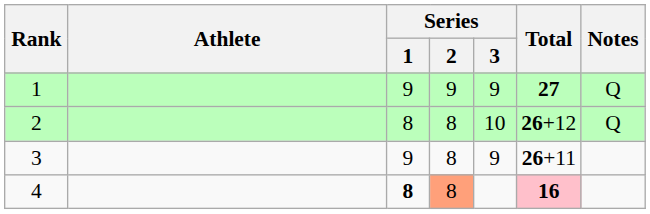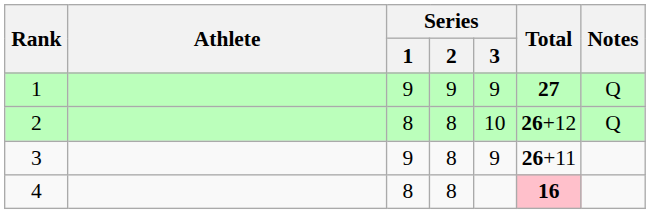(408, 191) bold -> (408, 191) normal
(451, 191) lightsalmon background -> (451, 191) no background
